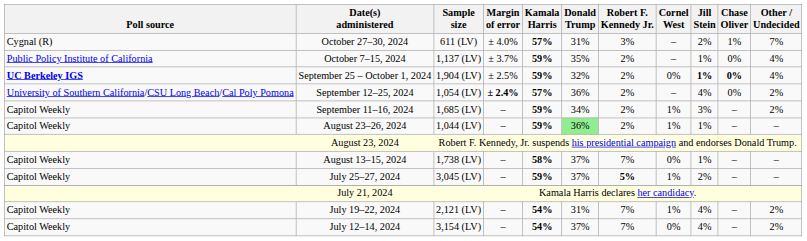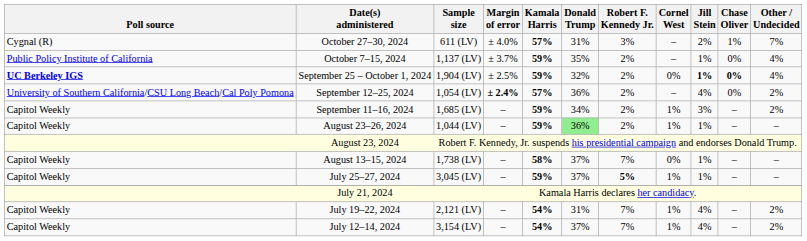(705, 177) 2% -> (705, 177) 1%
(674, 227) 0% -> (674, 227) 1%
